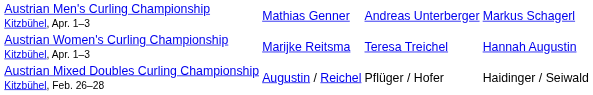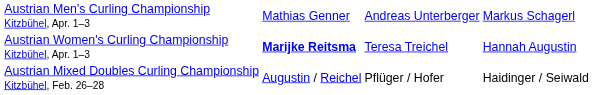(306, 47) normal -> (309, 47) bold
